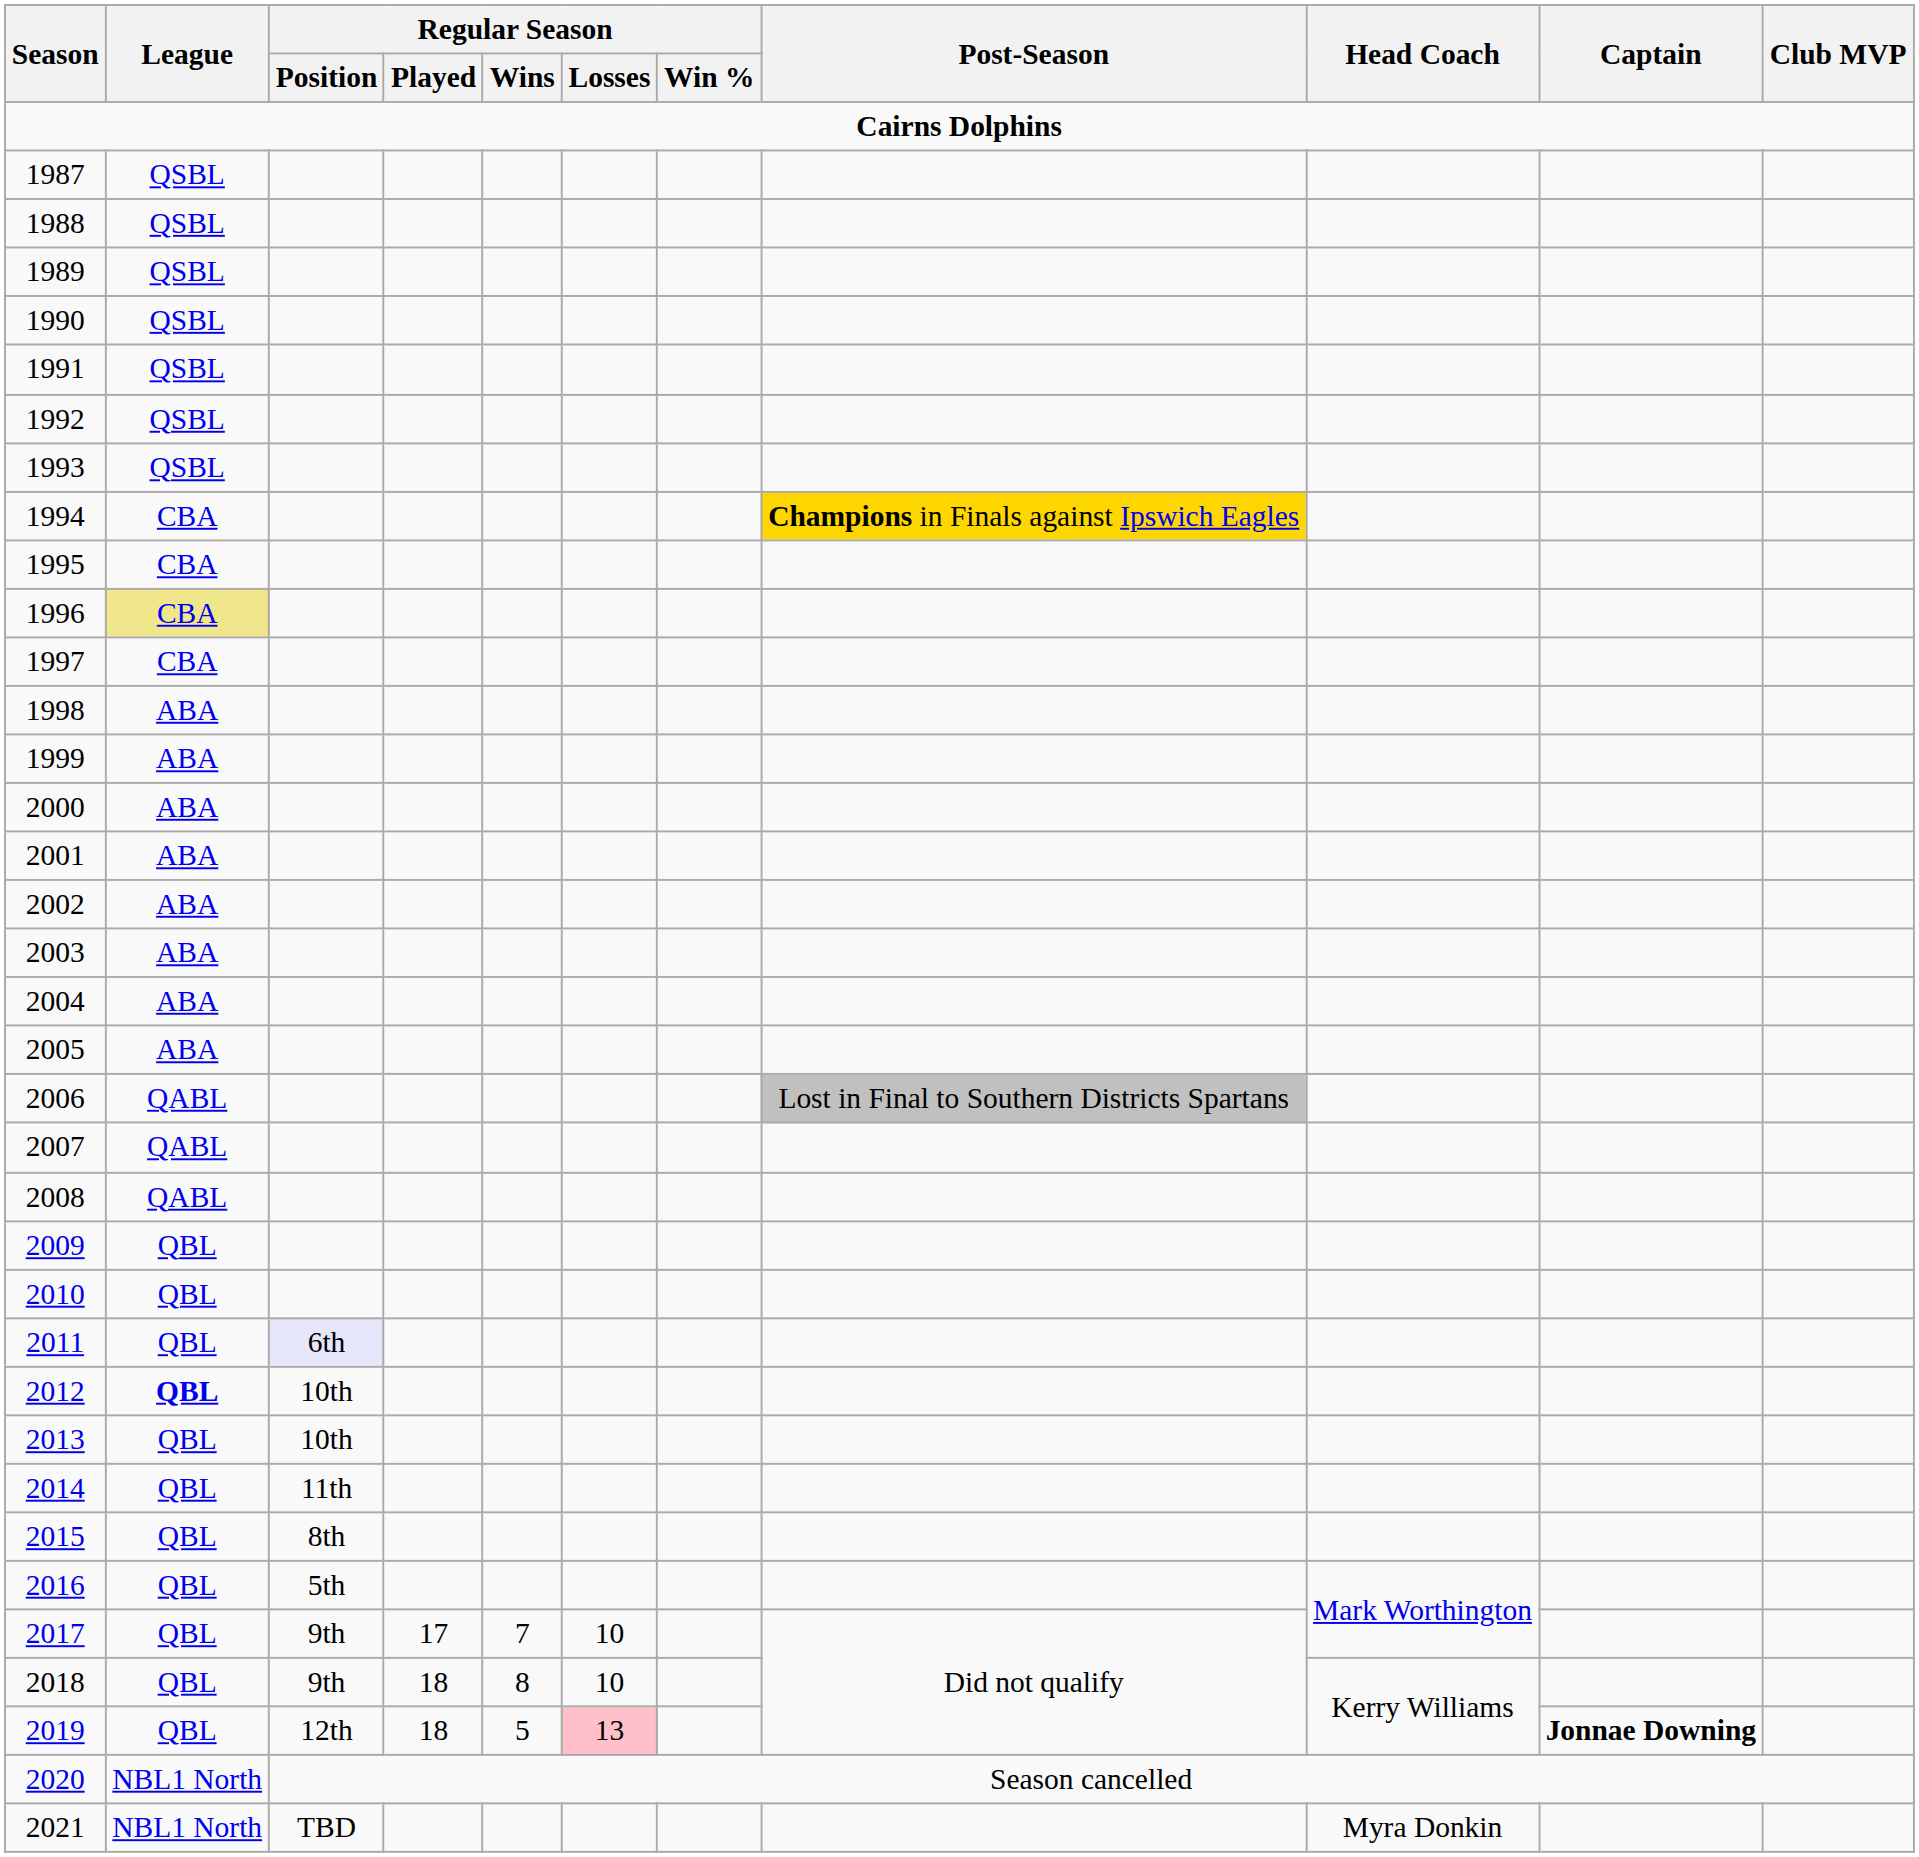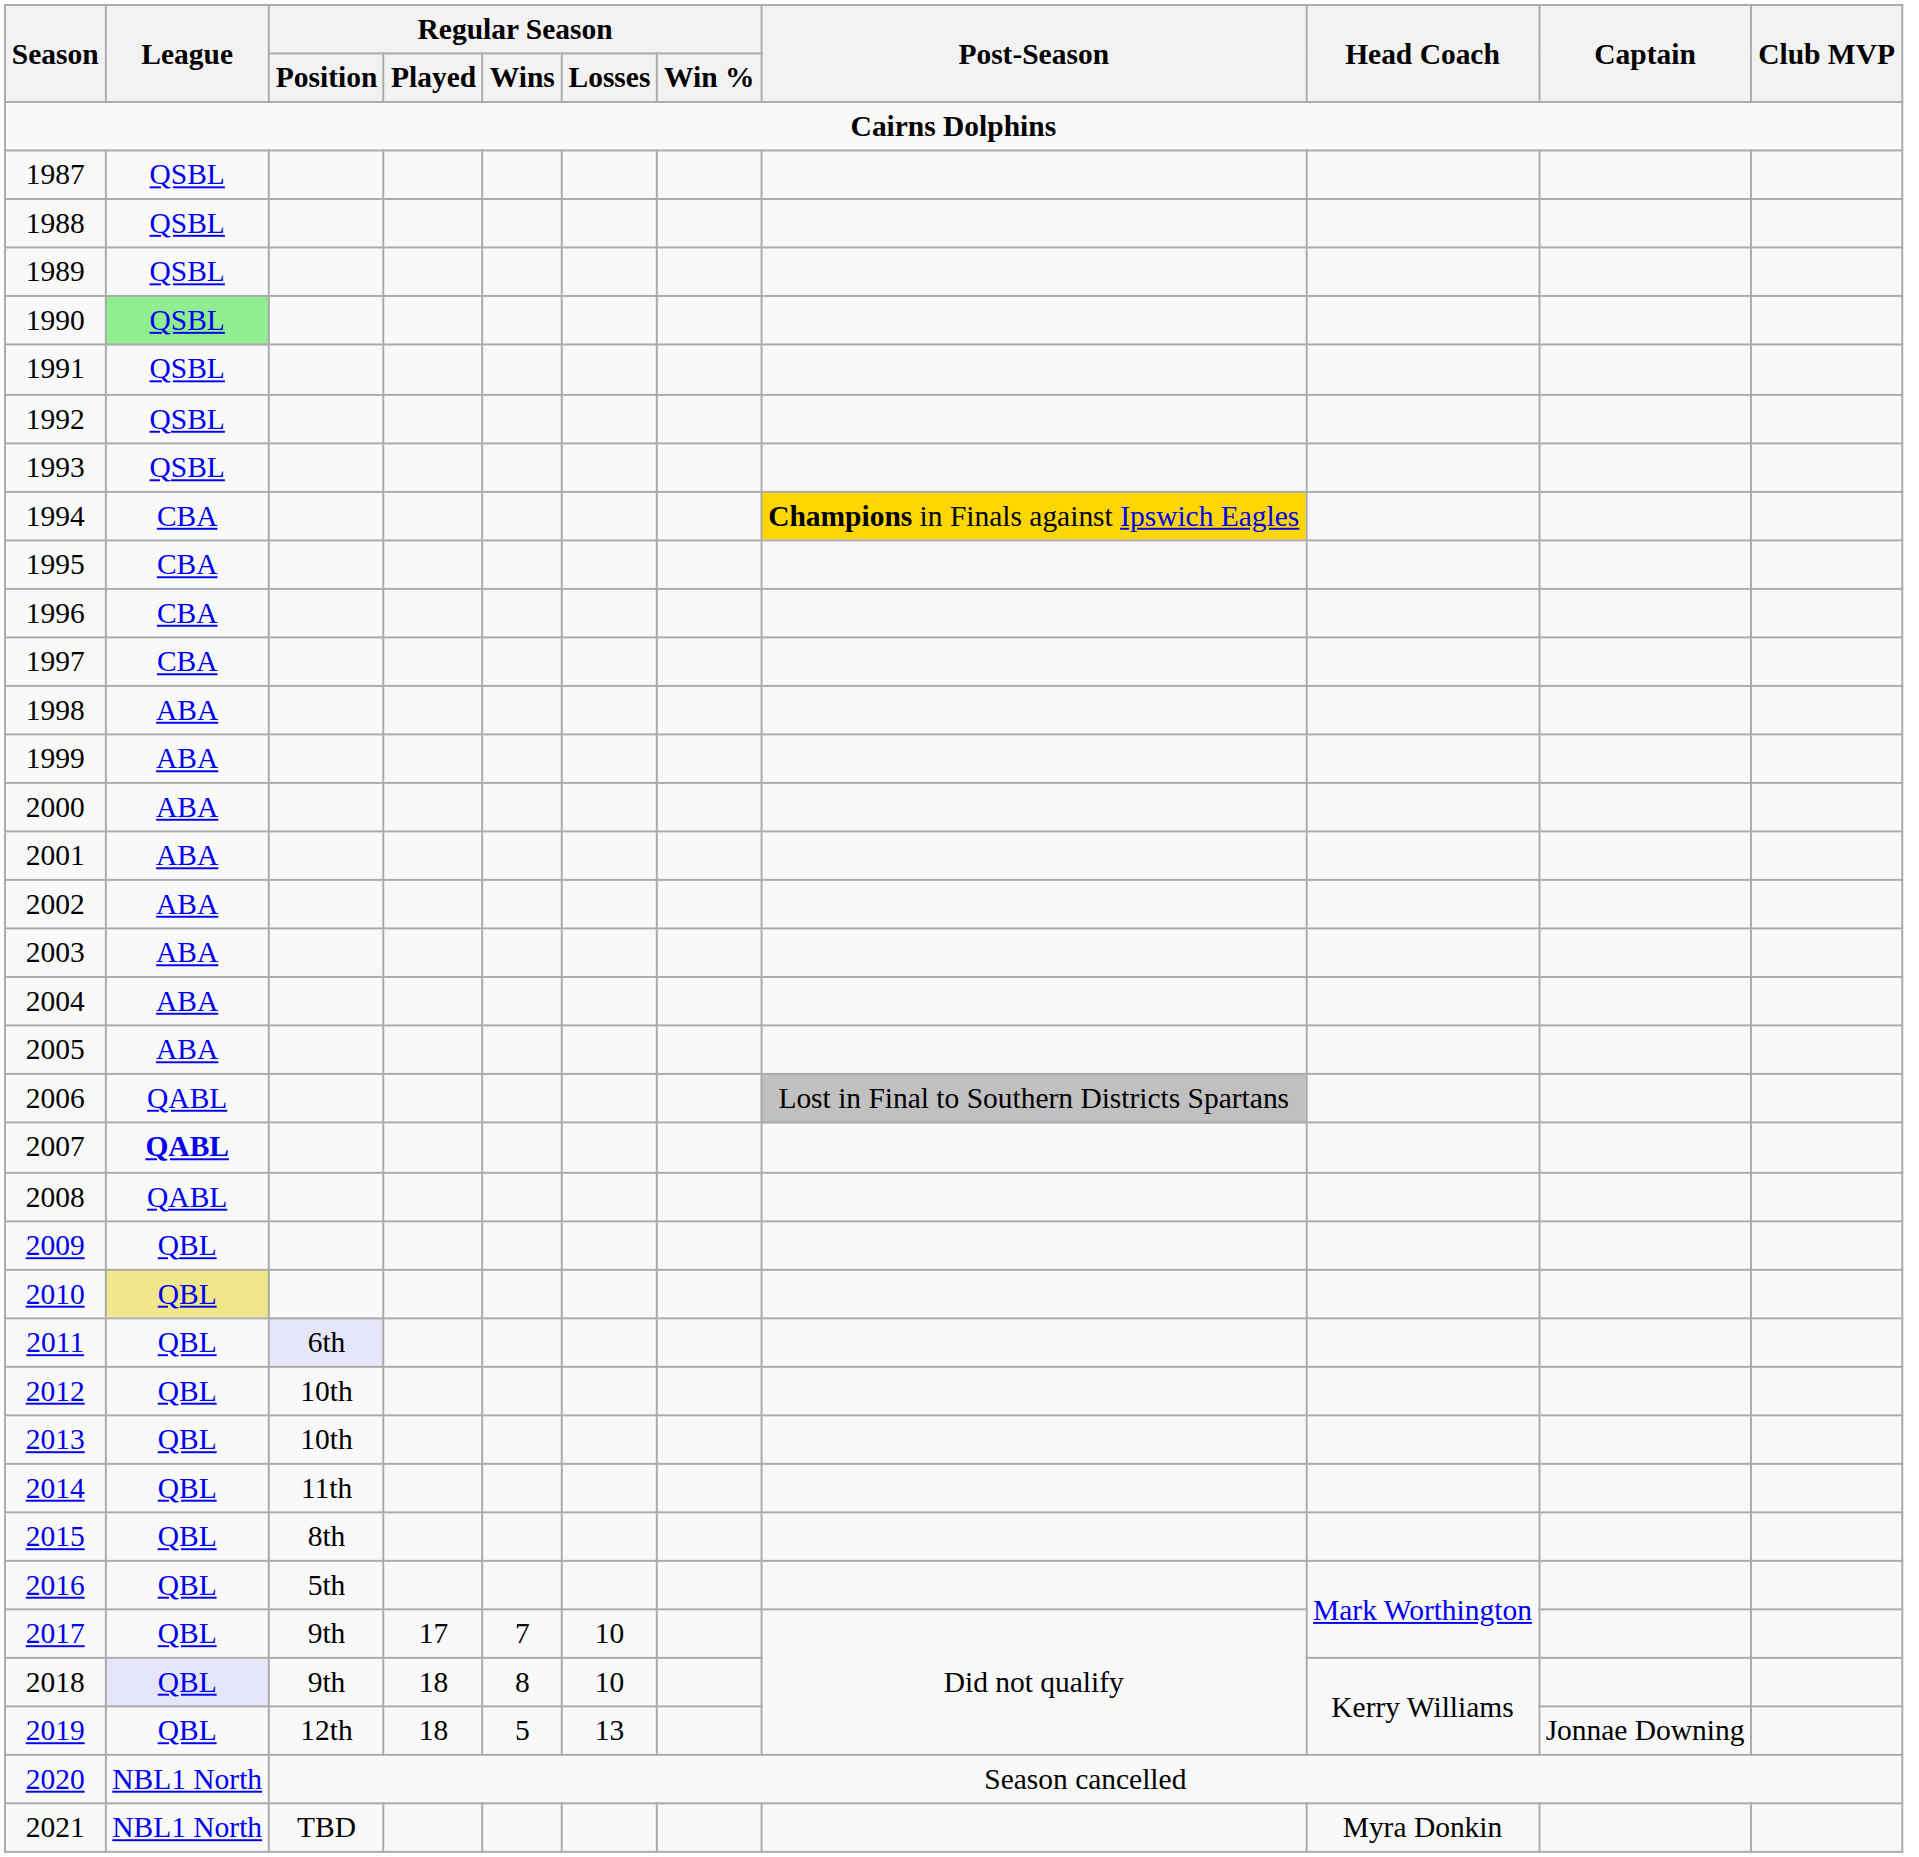(187, 320) no background -> (187, 320) lightgreen background
(187, 612) khaki background -> (187, 612) no background
(187, 1147) normal -> (187, 1147) bold
(187, 1293) no background -> (187, 1293) khaki background
(187, 1390) bold -> (187, 1390) normal
(187, 1682) no background -> (187, 1682) lavender background
(609, 1730) pink background -> (609, 1730) no background
(1651, 1730) bold -> (1645, 1730) normal
